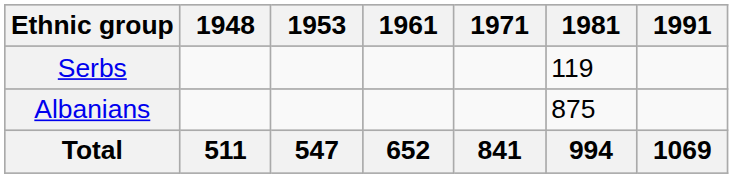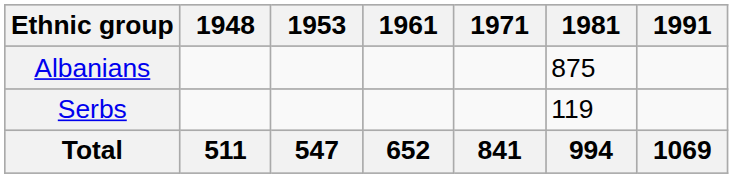rows swapped: (92, 109) <-> (92, 67)
